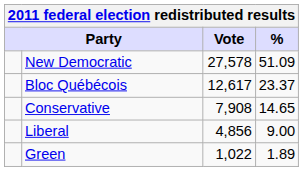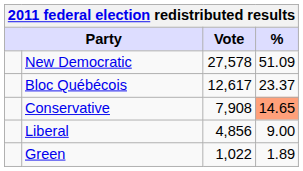(277, 108) no background -> (277, 108) lightsalmon background
